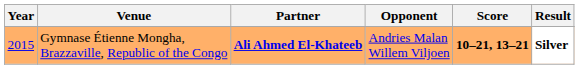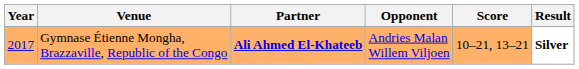(21, 45) 2015 -> (21, 45) 2017
(492, 45) bold -> (492, 45) normal
